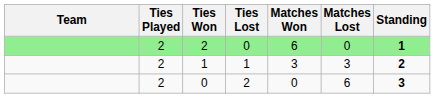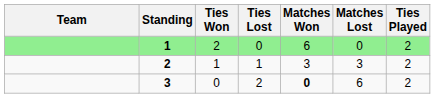columns swapped: (161, 20) <-> (402, 20)
(294, 83) normal -> (307, 83) bold
